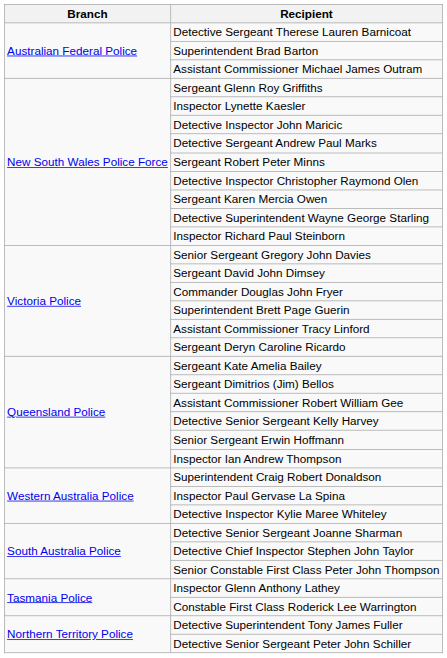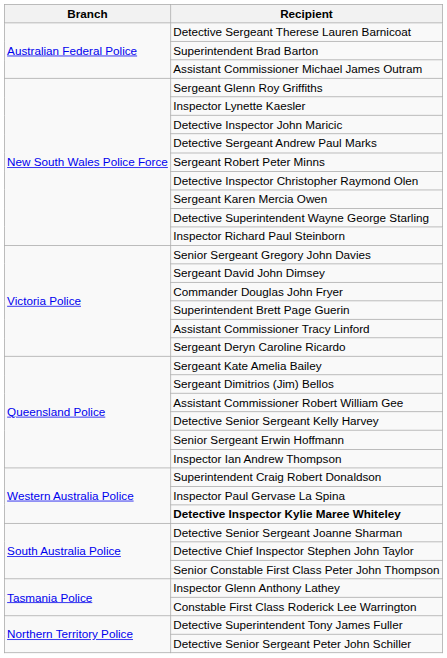(280, 514) normal -> (287, 514) bold
